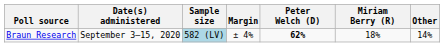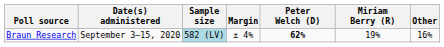(373, 35) 18% -> (373, 35) 19%
(425, 35) 14% -> (425, 35) 16%
